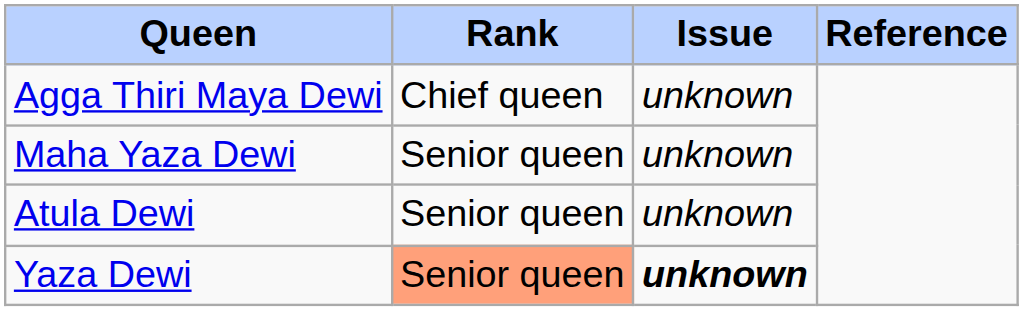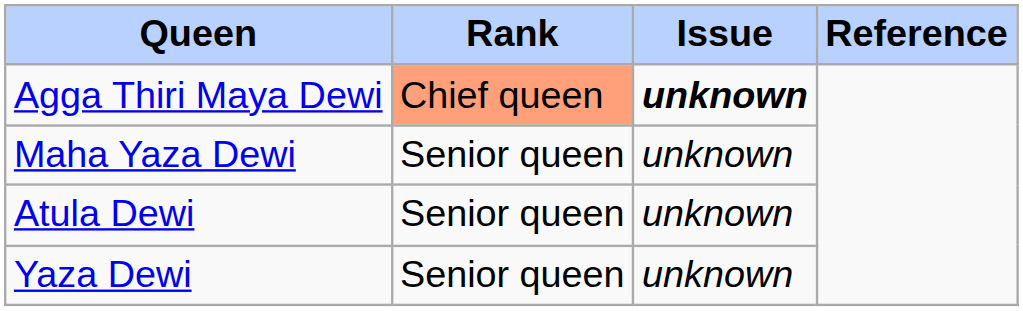(502, 94) no background -> (502, 94) lightsalmon background
(718, 94) normal -> (725, 94) bold
(512, 273) lightsalmon background -> (512, 273) no background
(725, 273) bold -> (718, 273) normal
